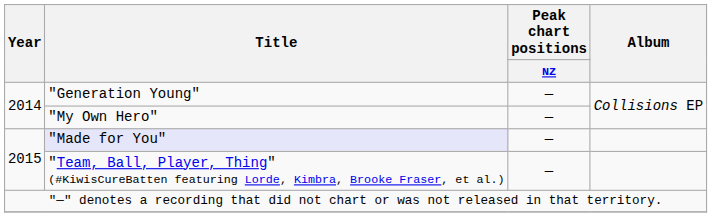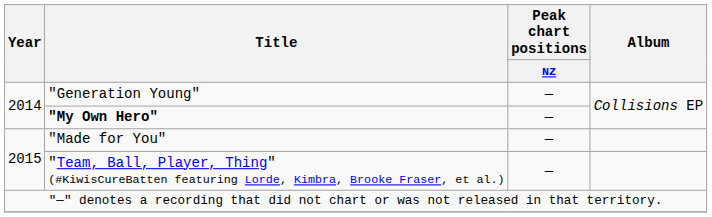(103, 117) normal -> (103, 117) bold
(107, 140) lavender background -> (107, 140) no background
